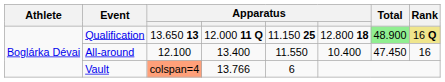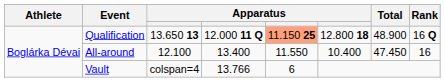(292, 35) no background -> (292, 35) lightsalmon background
(390, 35) lightgreen background -> (390, 35) no background
(425, 35) khaki background -> (425, 35) no background
(174, 69) lightsalmon background -> (174, 69) no background
